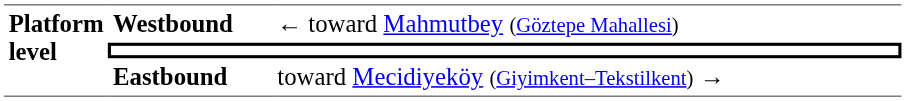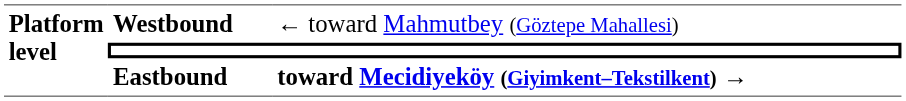(501, 76) normal -> (512, 76) bold
